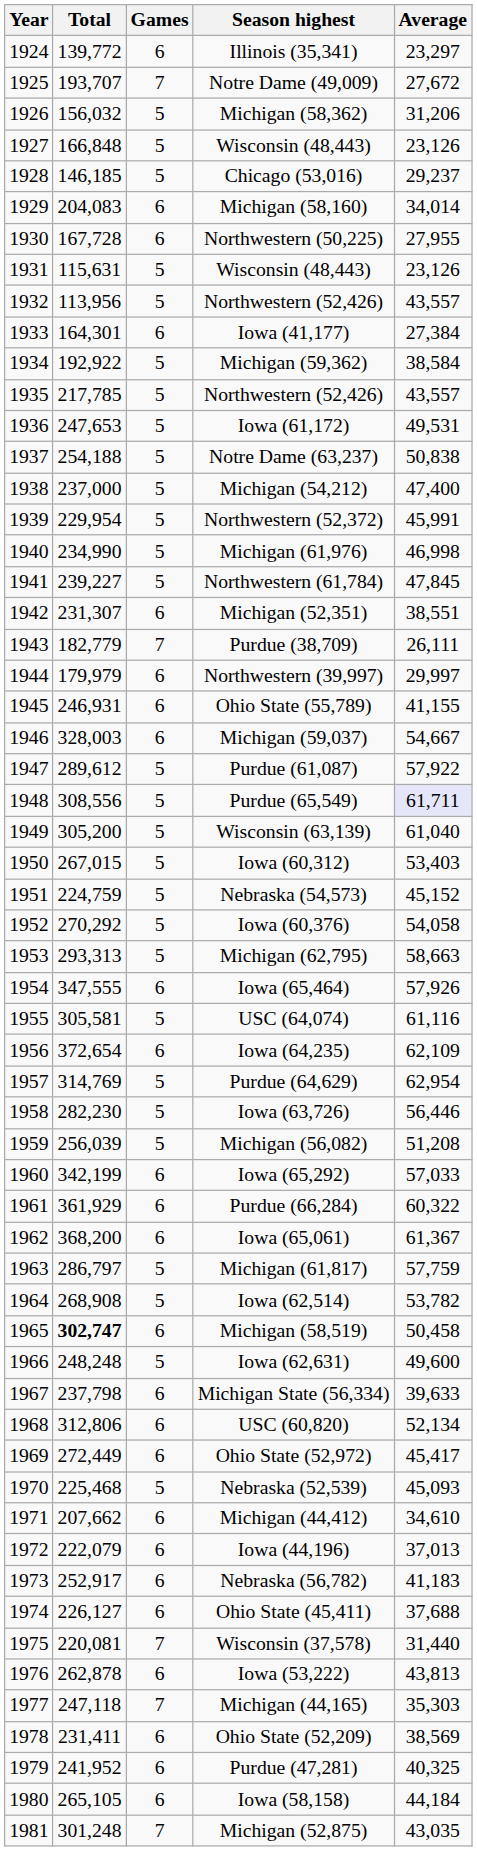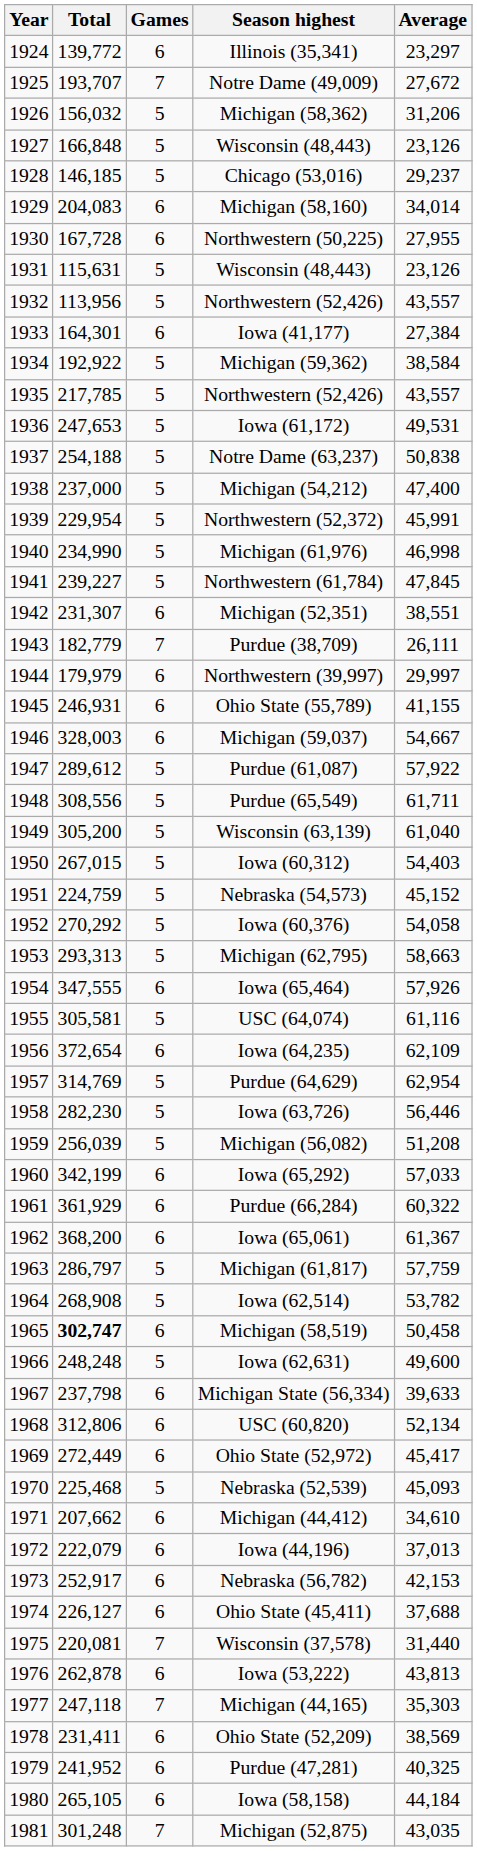(433, 800) lavender background -> (433, 800) no background
(433, 862) 53,403 -> (433, 862) 54,403
(433, 1580) 41,183 -> (433, 1580) 42,153
